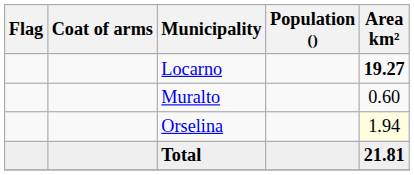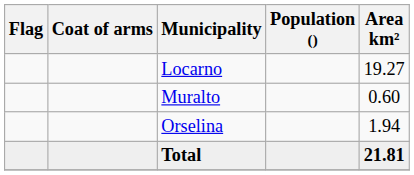(384, 68) bold -> (384, 68) normal
(384, 126) lightyellow background -> (384, 126) no background
